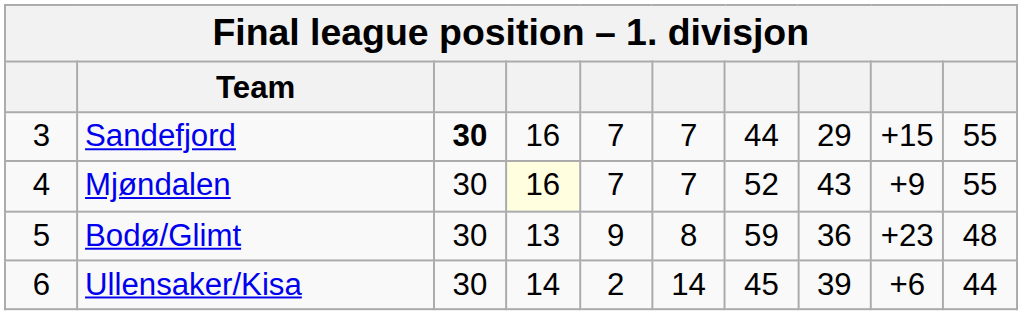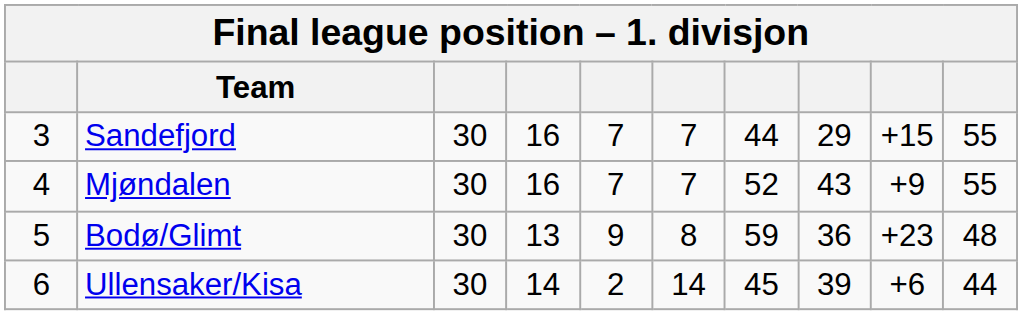(470, 136) bold -> (470, 136) normal
(543, 185) lightyellow background -> (543, 185) no background
